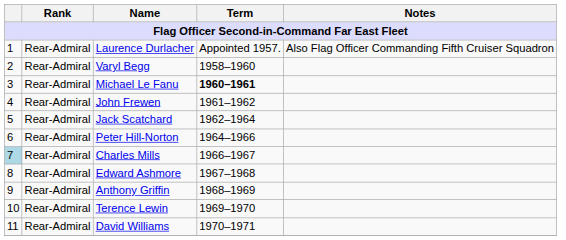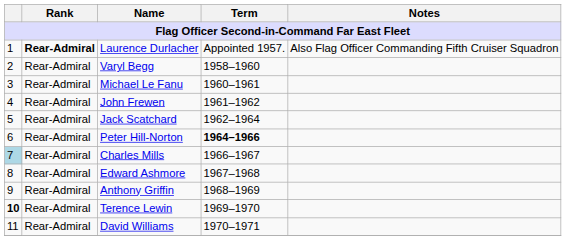(58, 48) normal -> (60, 48) bold
(227, 84) bold -> (232, 84) normal
(227, 137) normal -> (232, 137) bold
(13, 208) normal -> (13, 208) bold
